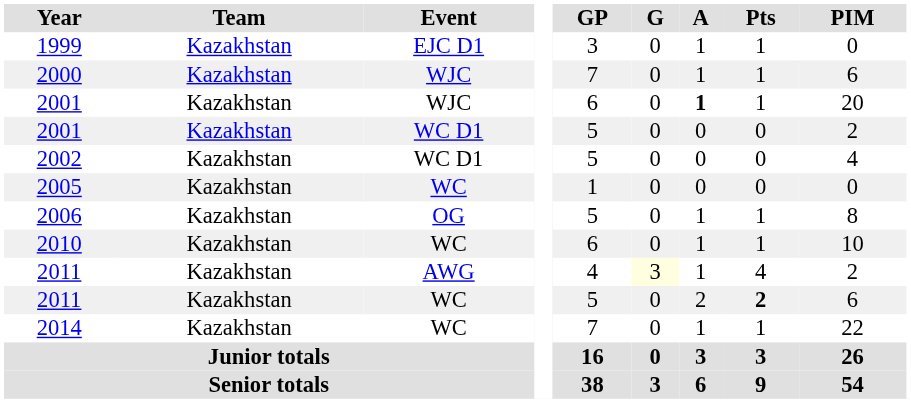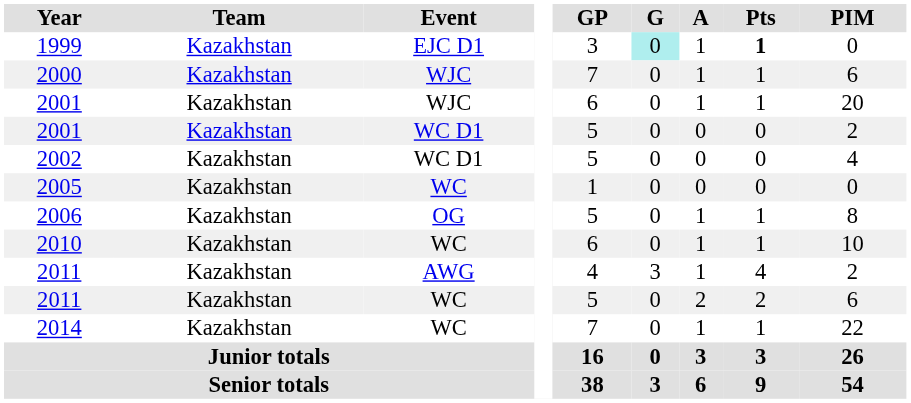(655, 46) no background -> (655, 46) paleturquoise background
(761, 46) normal -> (761, 46) bold
(701, 102) bold -> (701, 102) normal
(655, 271) lightyellow background -> (655, 271) no background
(761, 299) bold -> (761, 299) normal
